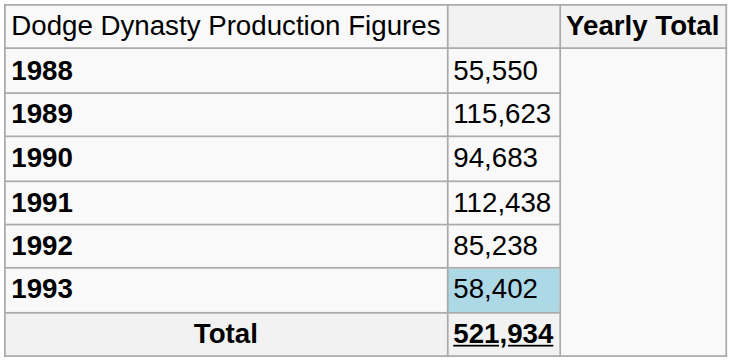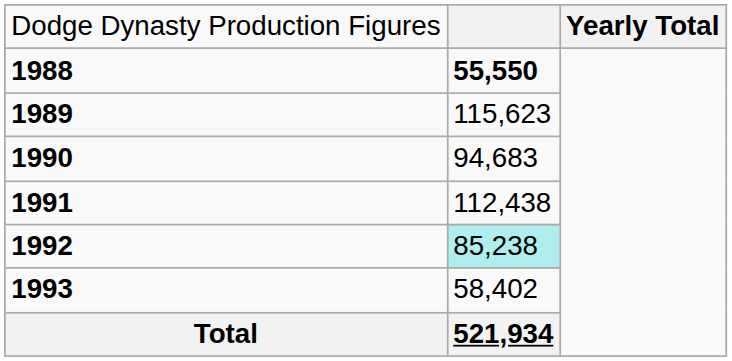(496, 70) normal -> (496, 70) bold
(496, 245) no background -> (496, 245) paleturquoise background
(496, 289) lightblue background -> (496, 289) no background
